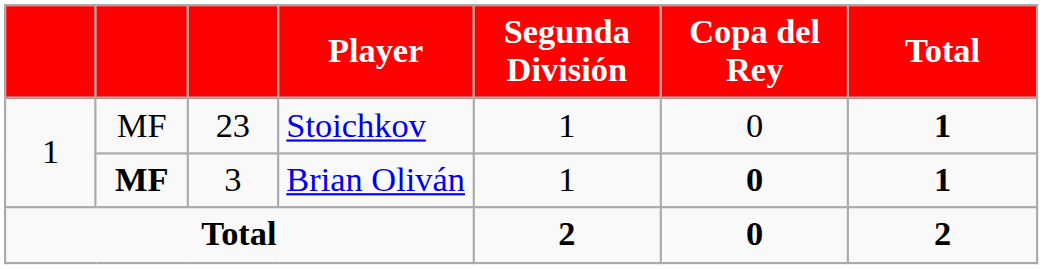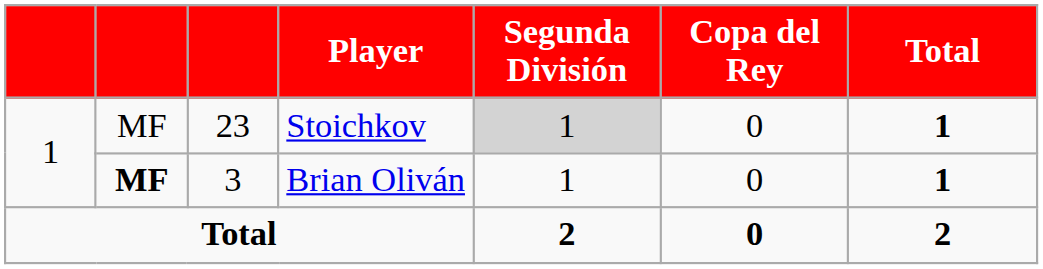(567, 125) no background -> (567, 125) lightgrey background
(755, 179) bold -> (755, 179) normal
